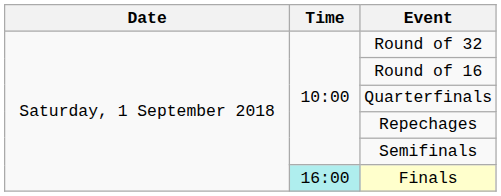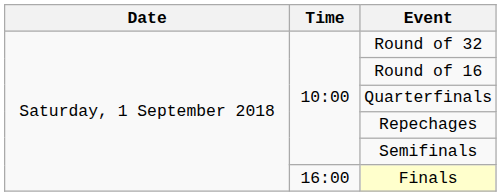(325, 178) paleturquoise background -> (325, 178) no background
